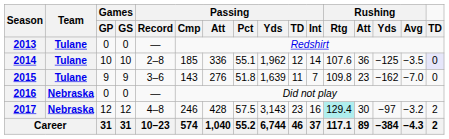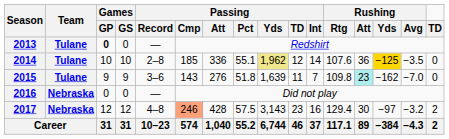(106, 45) normal -> (106, 45) bold
(273, 61) no background -> (273, 61) khaki background
(387, 61) no background -> (387, 61) gold background
(435, 61) lavender background -> (435, 61) no background
(364, 77) no background -> (364, 77) paleturquoise background
(189, 110) no background -> (189, 110) lightsalmon background
(339, 110) paleturquoise background -> (339, 110) no background
